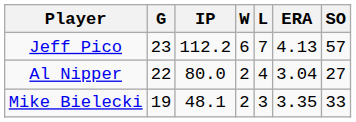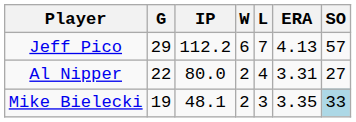(161, 47) 23 -> (161, 47) 29
(297, 75) 3.04 -> (297, 75) 3.31
(336, 103) no background -> (336, 103) lightblue background
